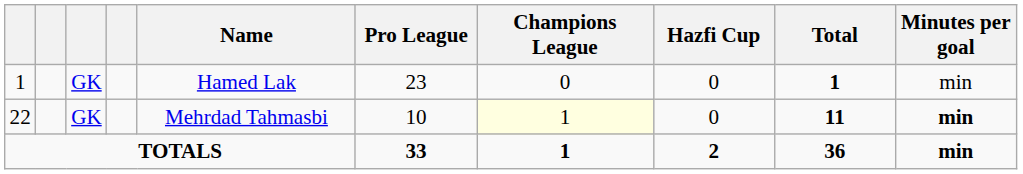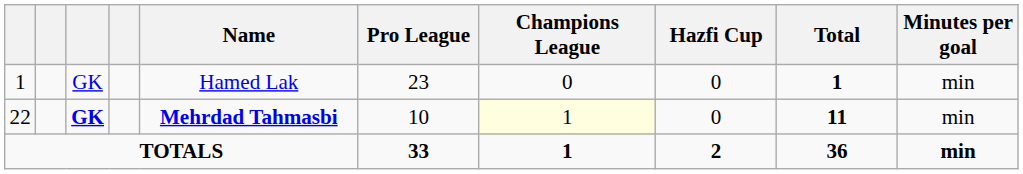(86, 116) normal -> (88, 116) bold
(246, 116) normal -> (249, 116) bold
(956, 116) bold -> (958, 116) normal
